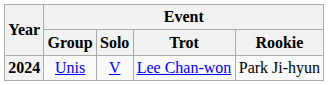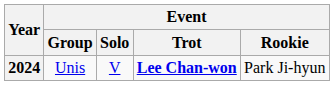(184, 67) normal -> (187, 67) bold
